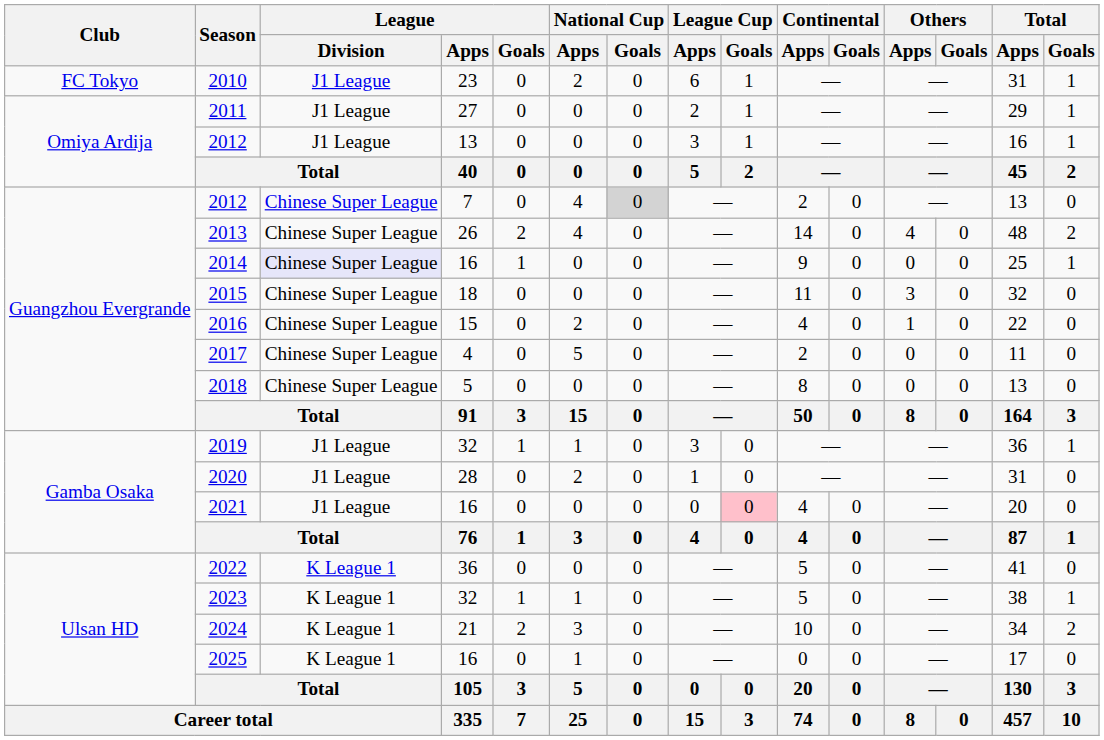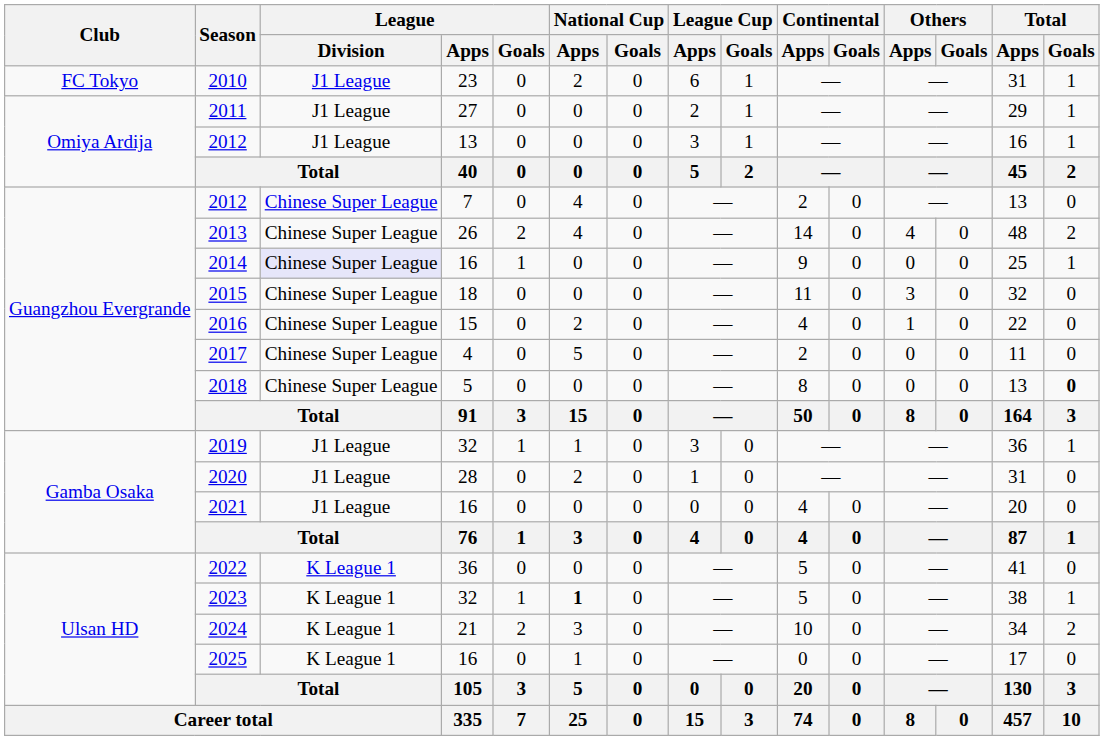(638, 202) lightgrey background -> (638, 202) no background
(1071, 385) normal -> (1071, 385) bold
(749, 506) pink background -> (749, 506) no background
(578, 598) normal -> (578, 598) bold
